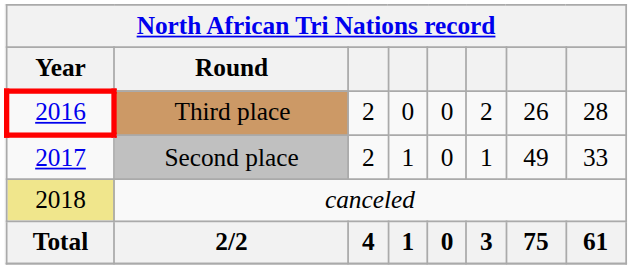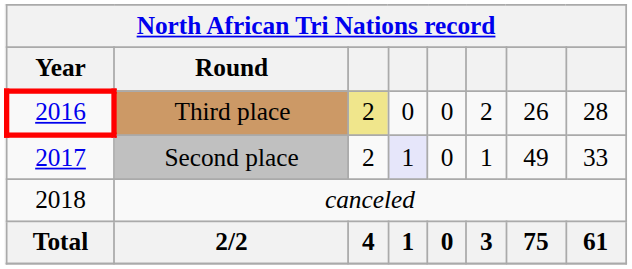(368, 112) no background -> (368, 112) khaki background
(408, 157) no background -> (408, 157) lavender background
(61, 200) khaki background -> (61, 200) no background
